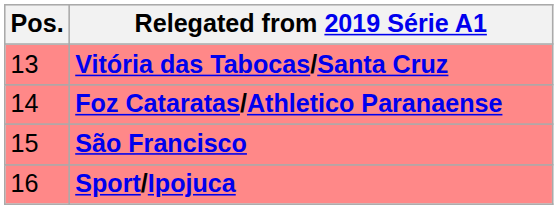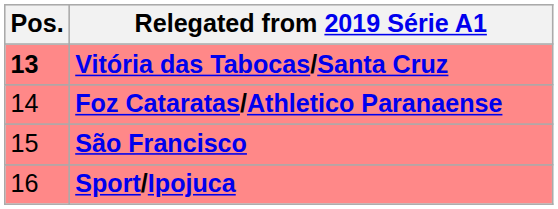(25, 64) normal -> (25, 64) bold
